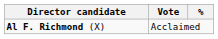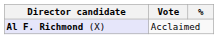(56, 27) no background -> (56, 27) lavender background
